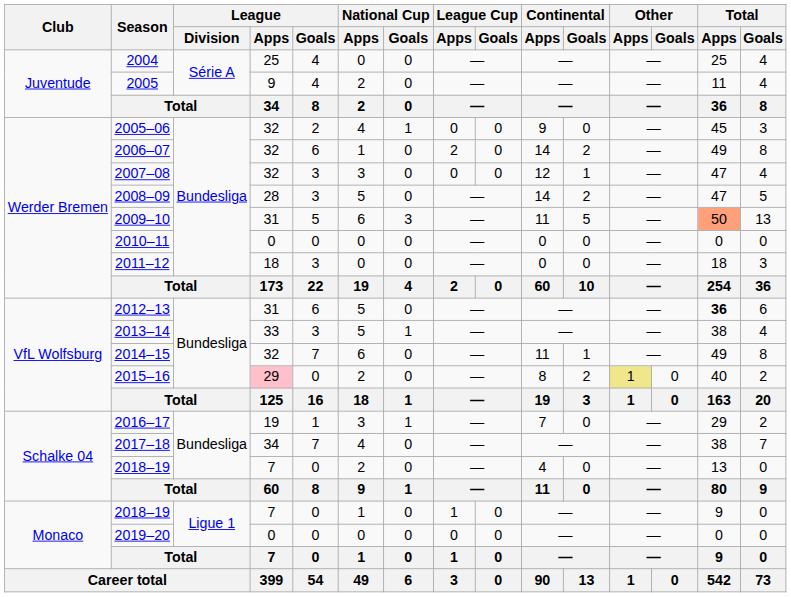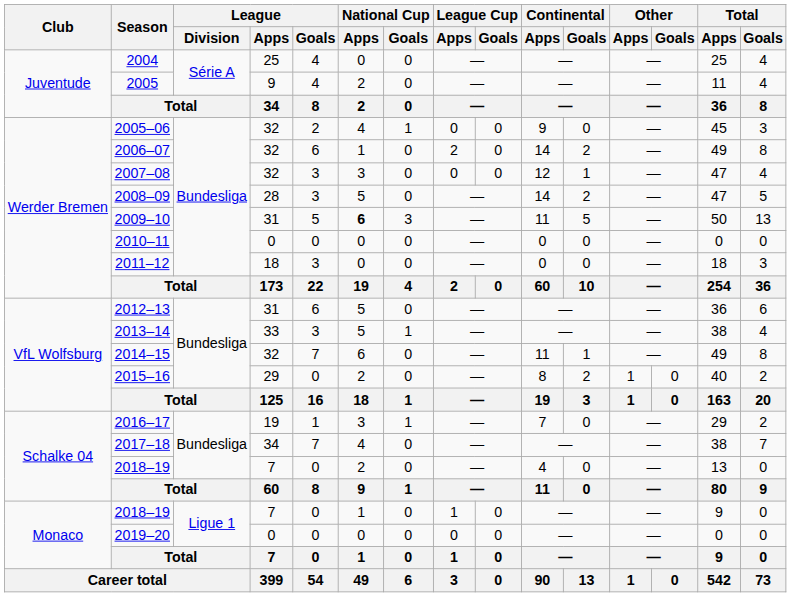(361, 219) normal -> (361, 219) bold
(719, 219) lightsalmon background -> (719, 219) no background
(719, 309) bold -> (719, 309) normal
(271, 377) pink background -> (271, 377) no background
(631, 377) khaki background -> (631, 377) no background
